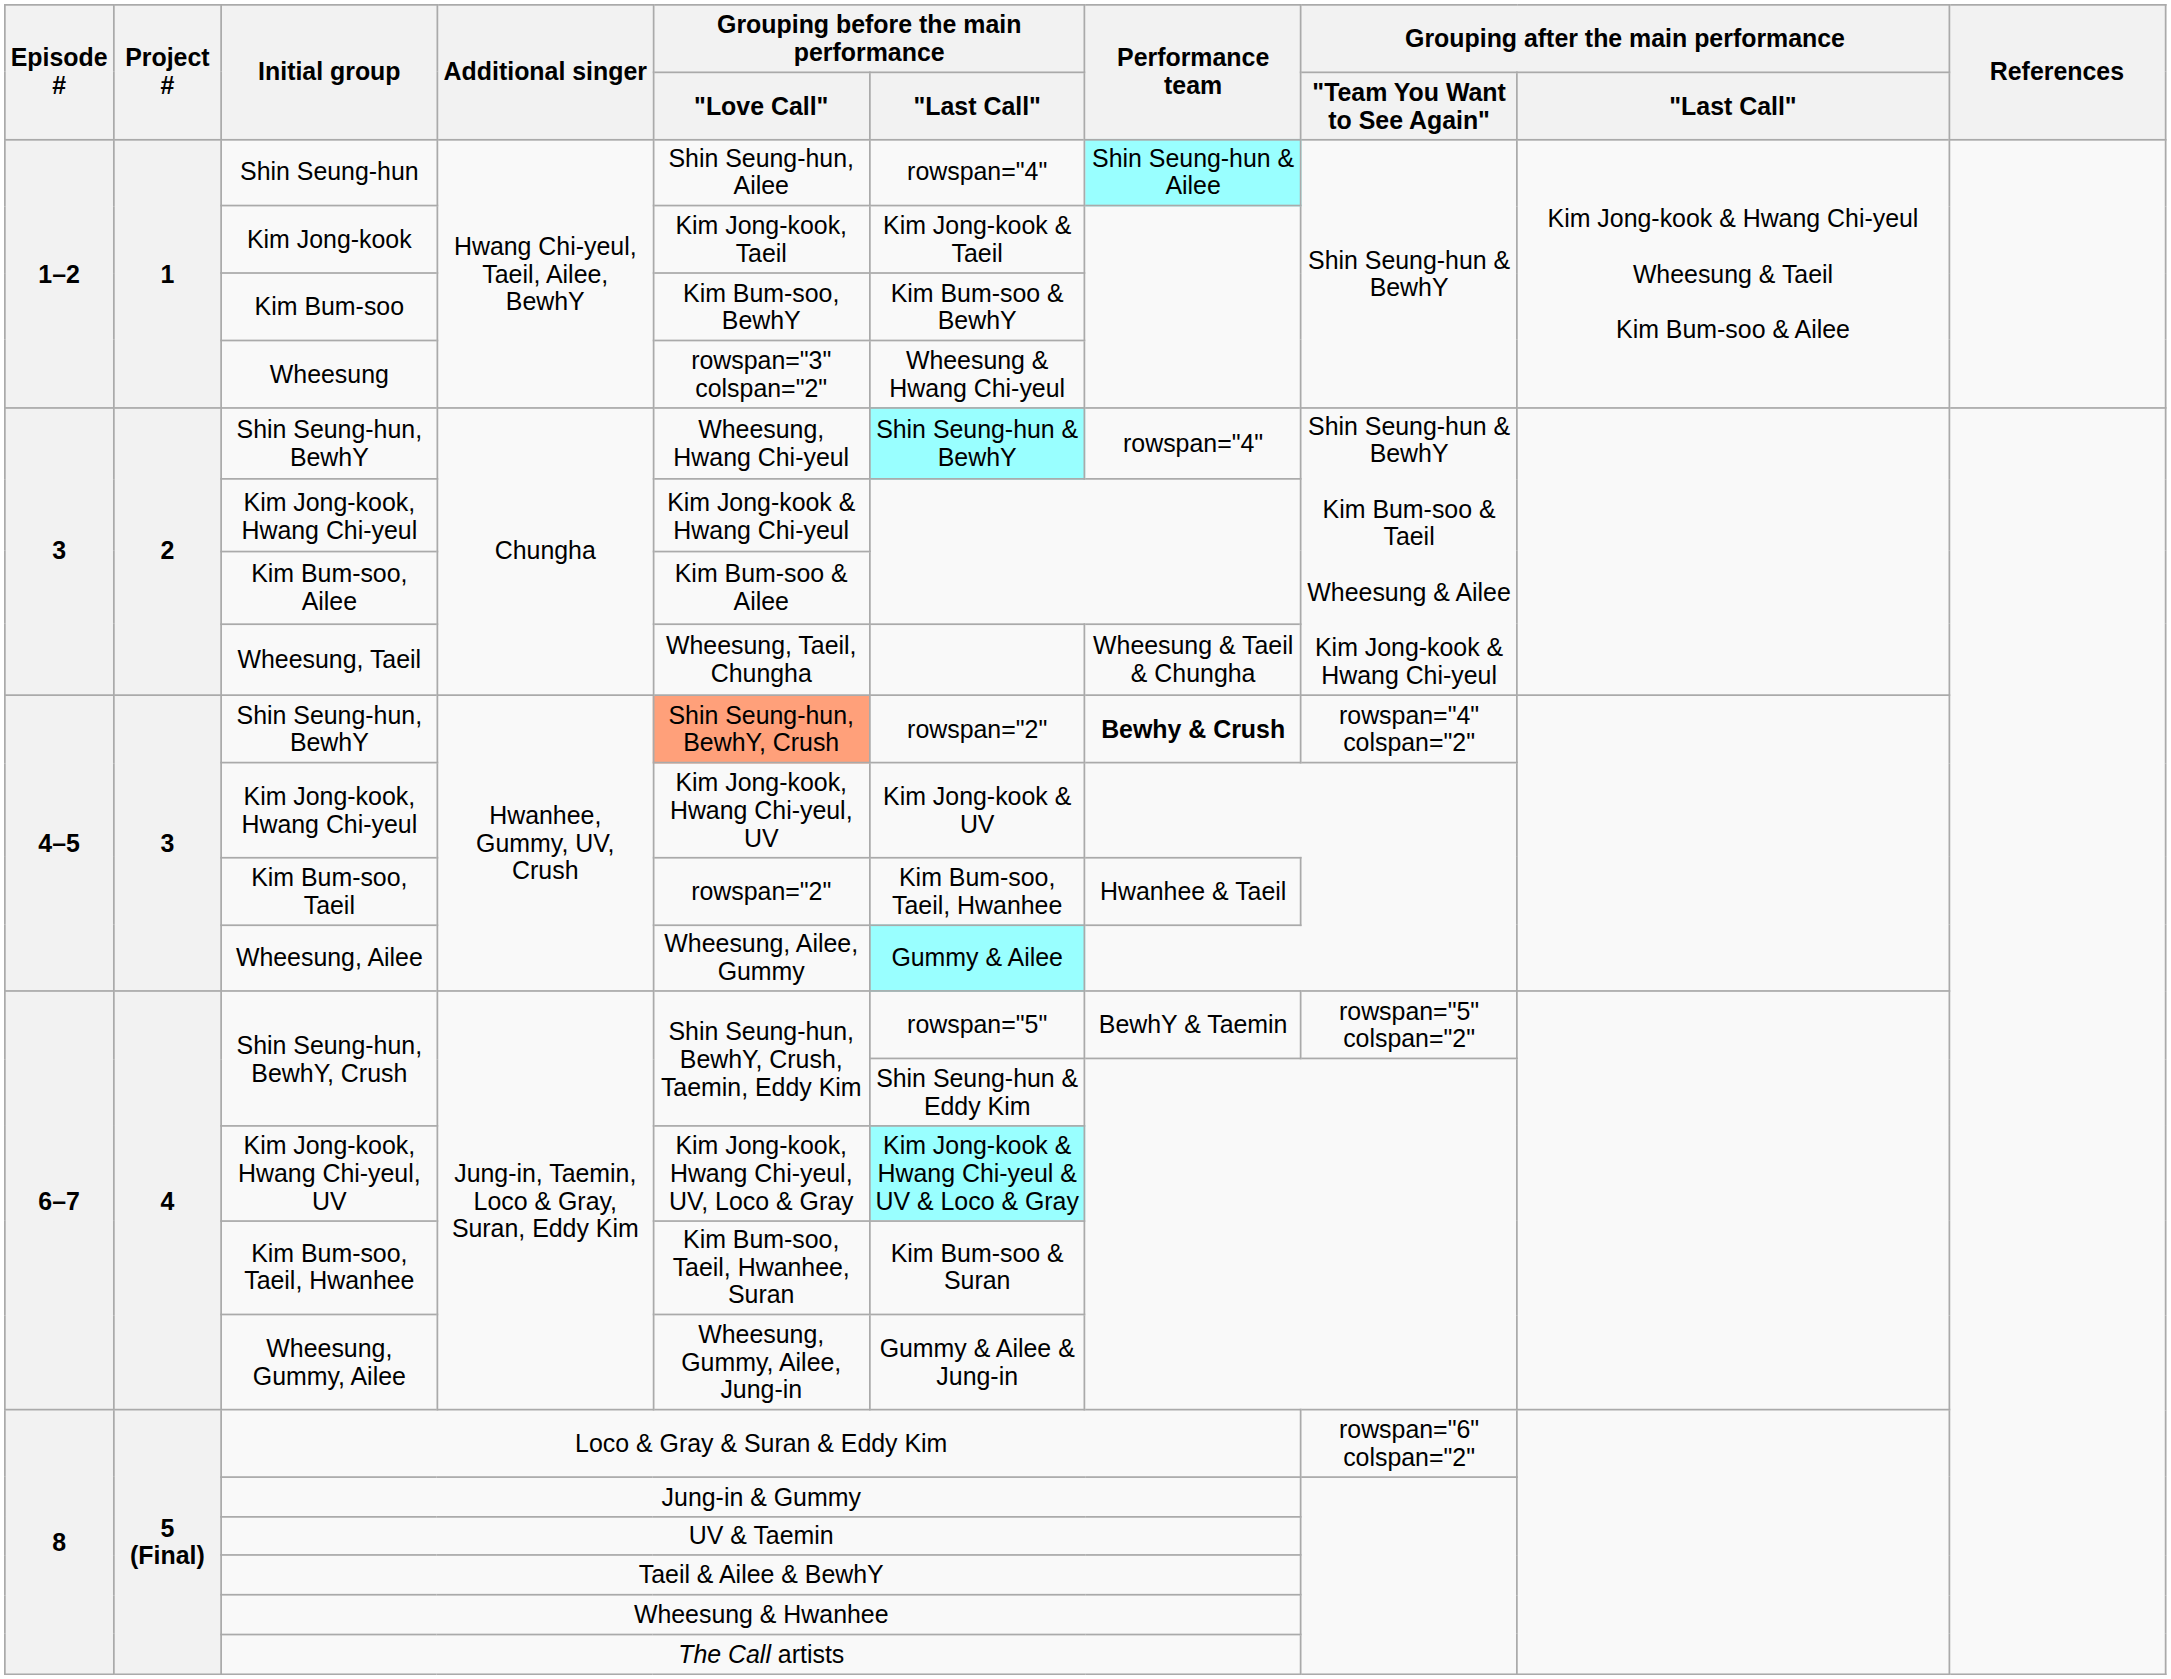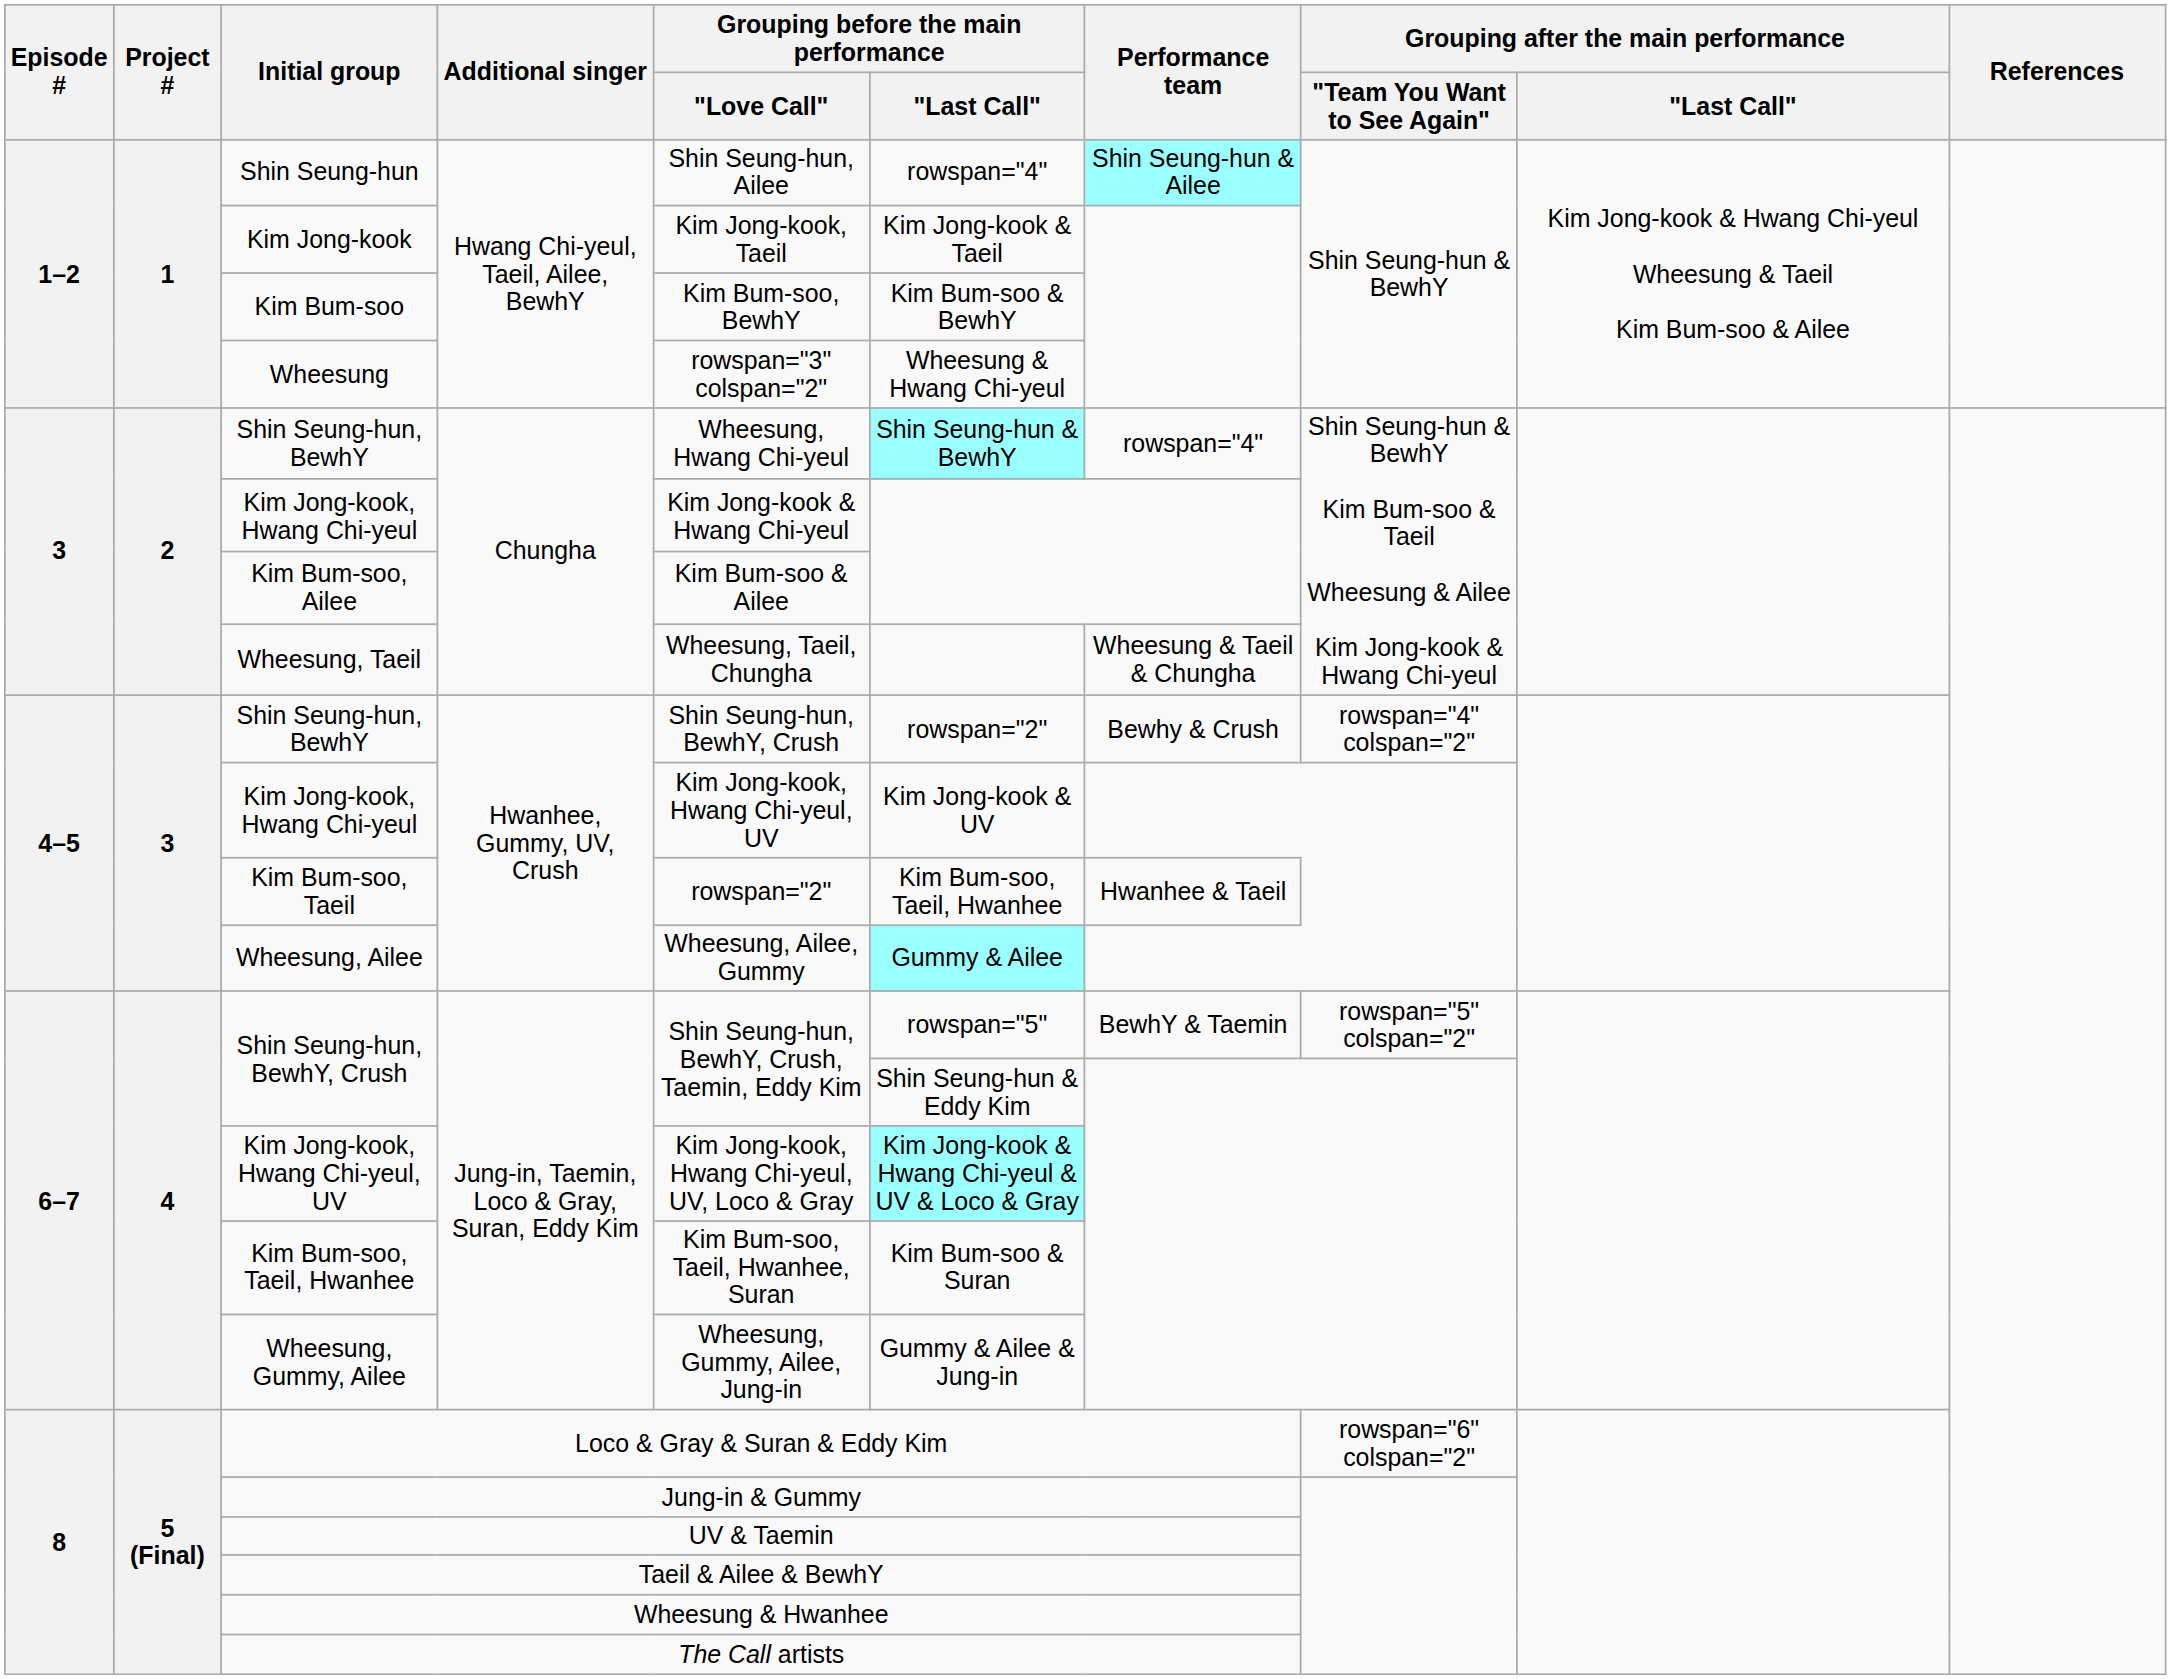(761, 729) lightsalmon background -> (761, 729) no background
(1193, 729) bold -> (1193, 729) normal
